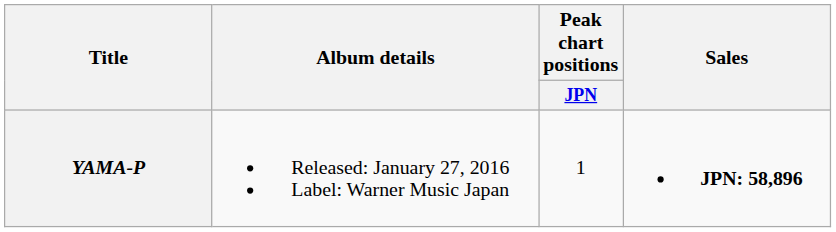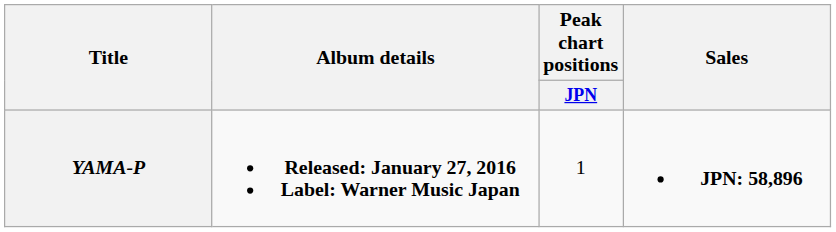(375, 179) normal -> (375, 179) bold
